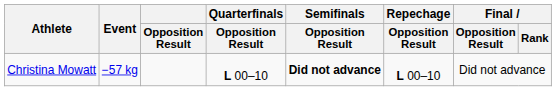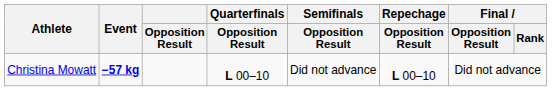(120, 70) normal -> (121, 70) bold
(335, 70) bold -> (333, 70) normal
